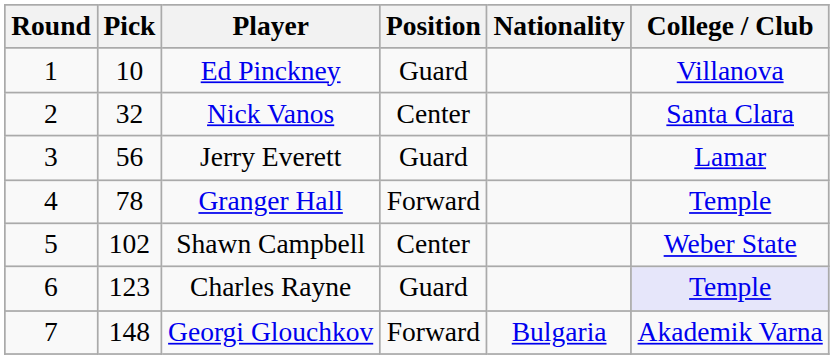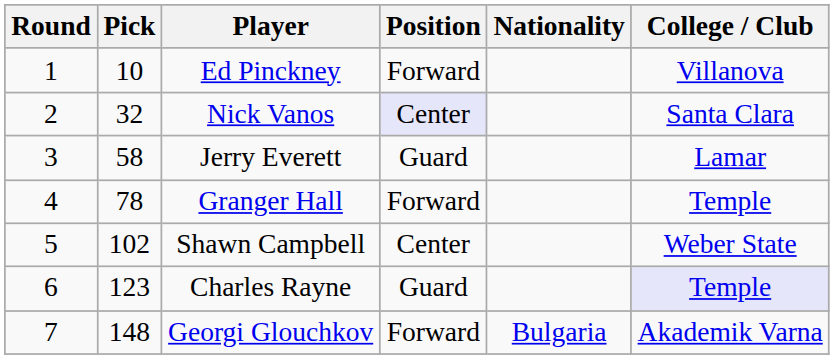(433, 69) Guard -> (433, 69) Forward
(433, 113) no background -> (433, 113) lavender background
(129, 157) 56 -> (129, 157) 58
